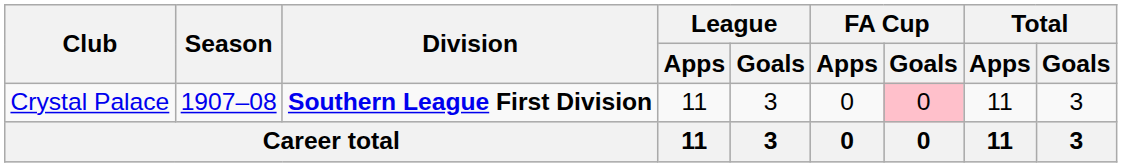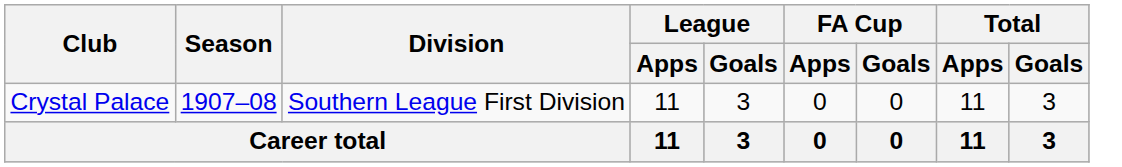(470, 102) bold -> (456, 102) normal
(924, 102) pink background -> (896, 102) no background
